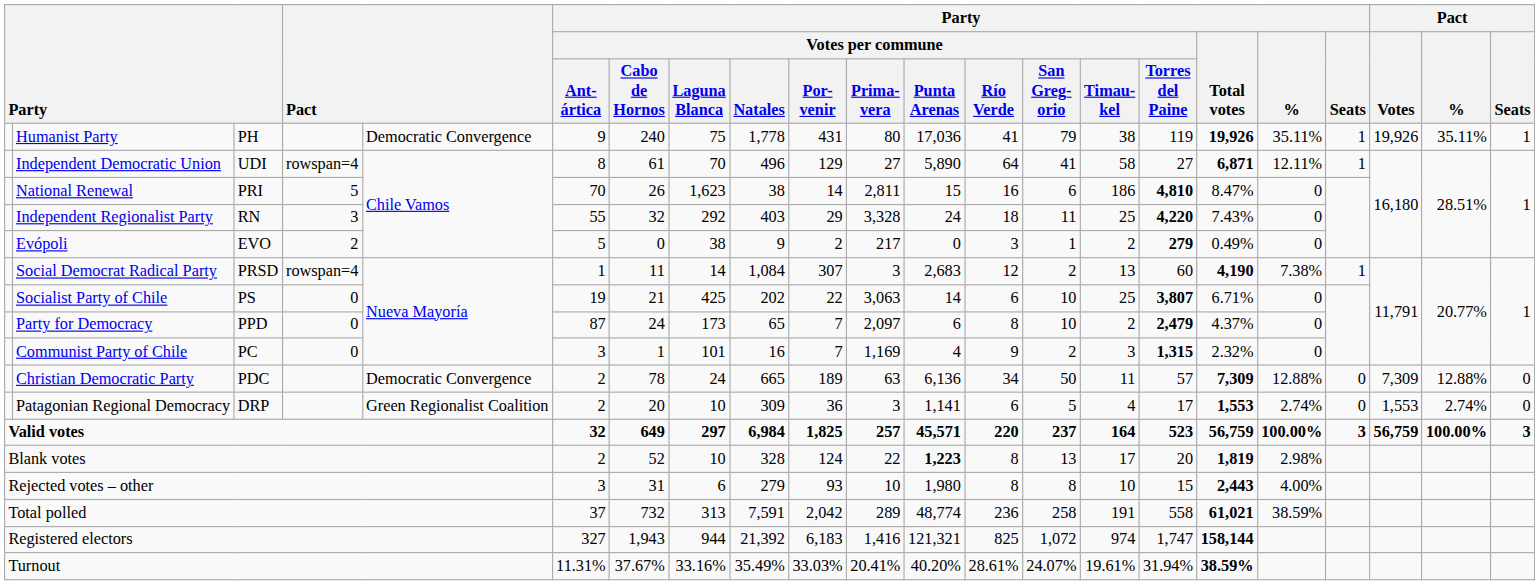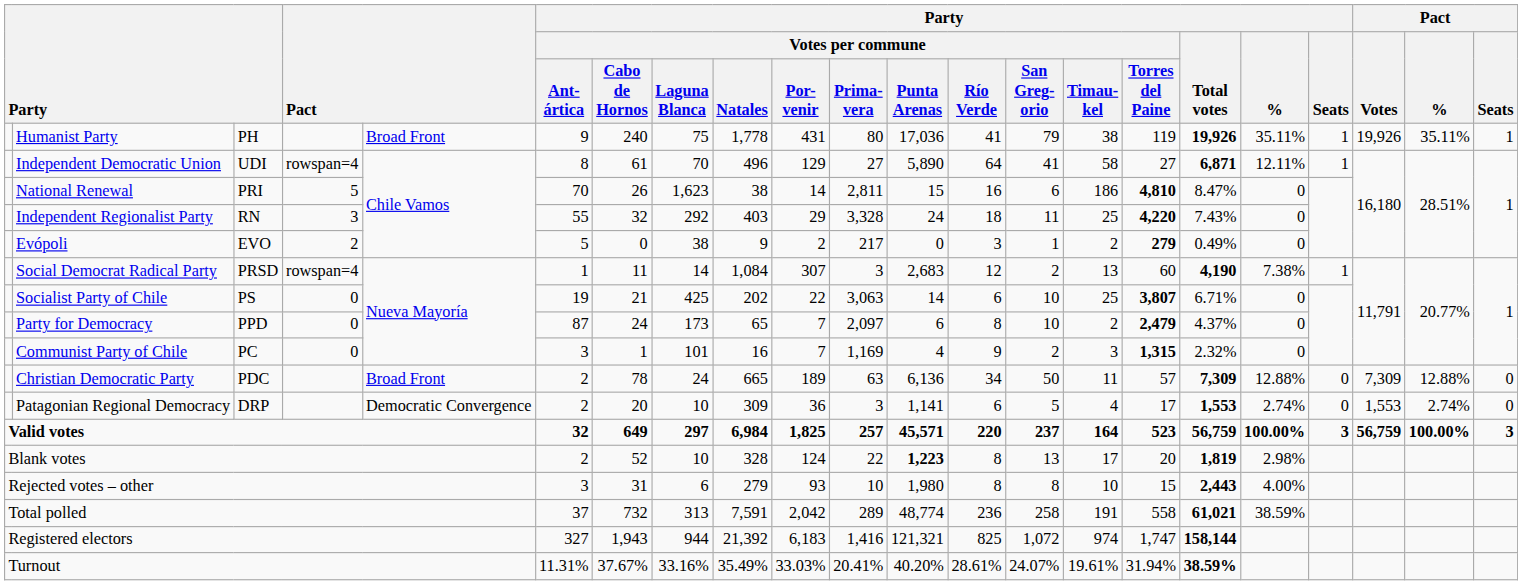(449, 137) Democratic Convergence -> (406, 137) Broad Front
(449, 378) Democratic Convergence -> (406, 378) Broad Front
(457, 405) Green Regionalist Coalition -> (449, 405) Democratic Convergence
